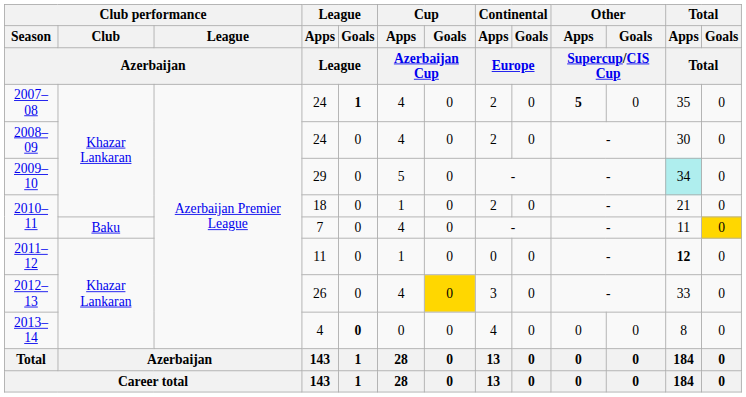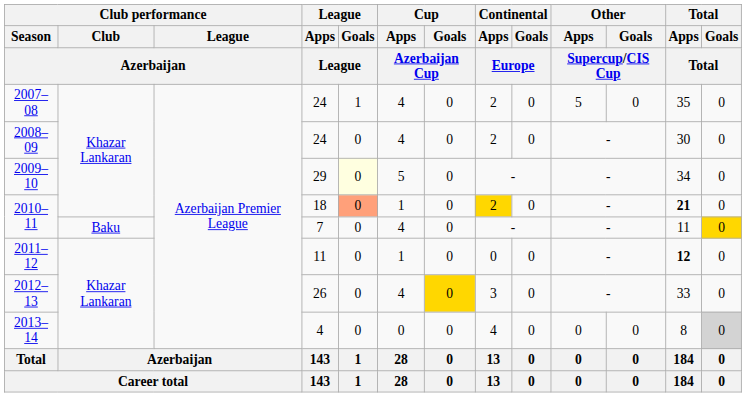(358, 102) bold -> (358, 102) normal
(579, 102) bold -> (579, 102) normal
(358, 176) no background -> (358, 176) lightyellow background
(684, 176) paleturquoise background -> (684, 176) no background
(358, 205) no background -> (358, 205) lightsalmon background
(493, 205) no background -> (493, 205) gold background
(684, 205) normal -> (684, 205) bold
(358, 330) bold -> (358, 330) normal
(722, 330) no background -> (722, 330) lightgrey background
